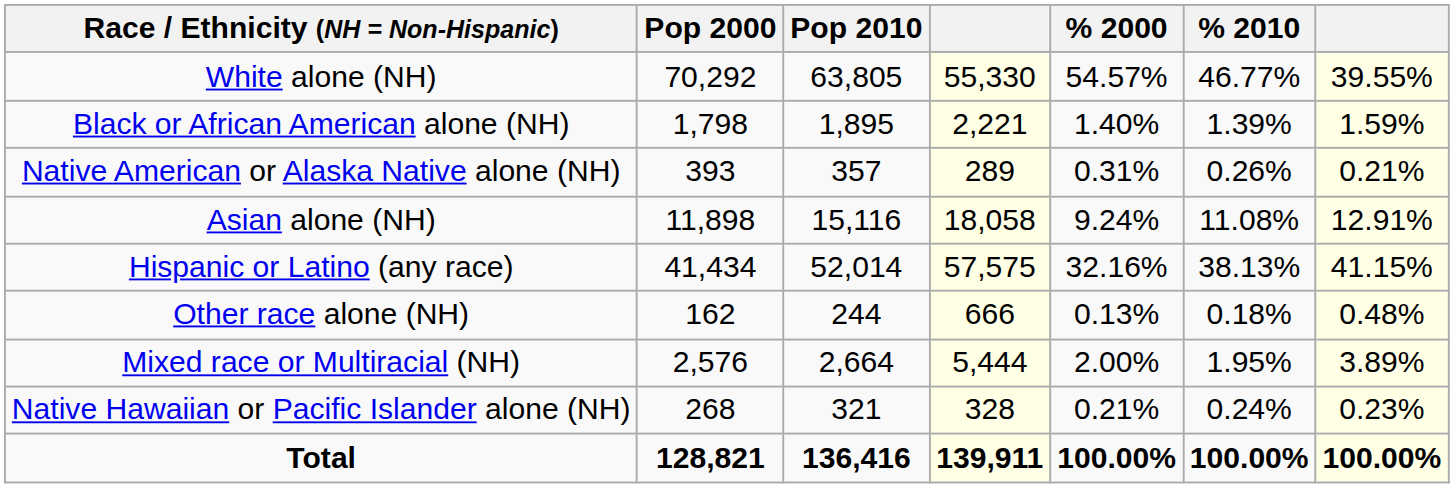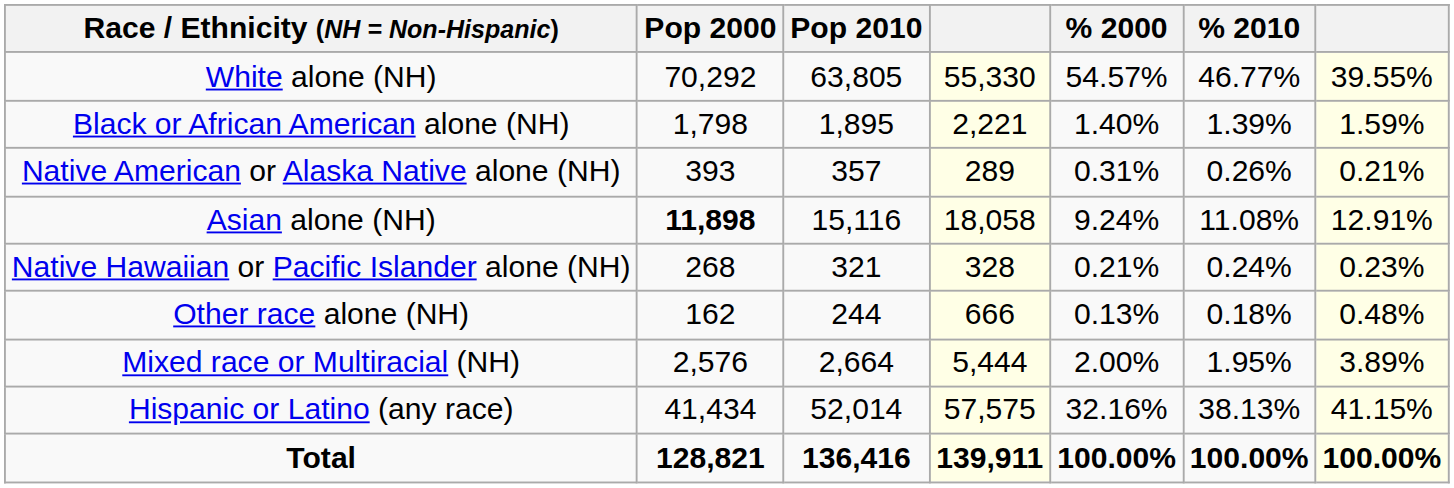(710, 219) normal -> (710, 219) bold
rows swapped: (321, 409) <-> (321, 266)
